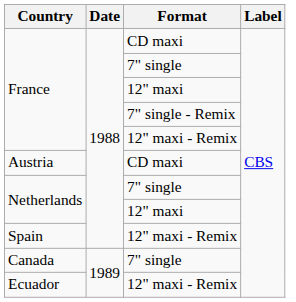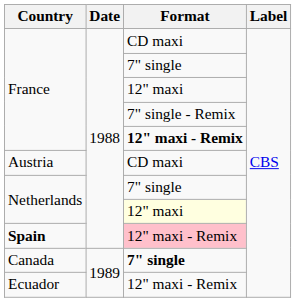(182, 138) normal -> (185, 138) bold
(155, 211) no background -> (155, 211) lightyellow background
(26, 235) normal -> (27, 235) bold
(182, 235) no background -> (182, 235) pink background
(154, 260) normal -> (156, 260) bold
